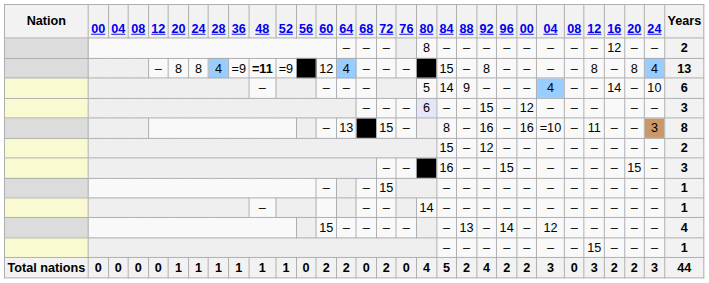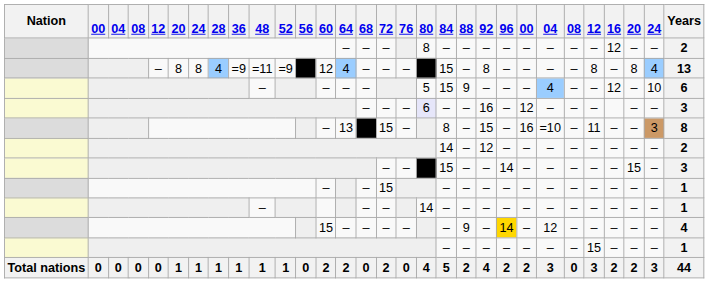(262, 68) bold -> (262, 68) normal
(446, 88) 14 -> (446, 88) 15
(614, 88) 14 -> (614, 88) 12
(487, 108) 15 -> (486, 108) 16
(487, 128) 16 -> (486, 128) 15
(446, 148) 15 -> (446, 148) 14
(446, 168) 16 -> (446, 168) 15
(507, 168) 15 -> (506, 168) 14
(467, 227) 13 -> (466, 227) 9
(507, 227) no background -> (506, 227) gold background
